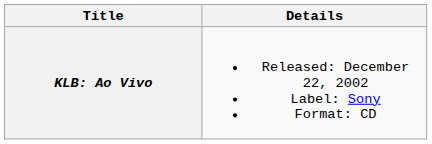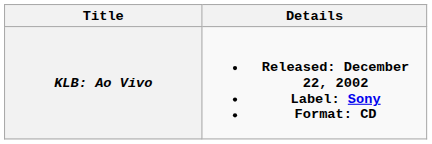(315, 91) normal -> (315, 91) bold
